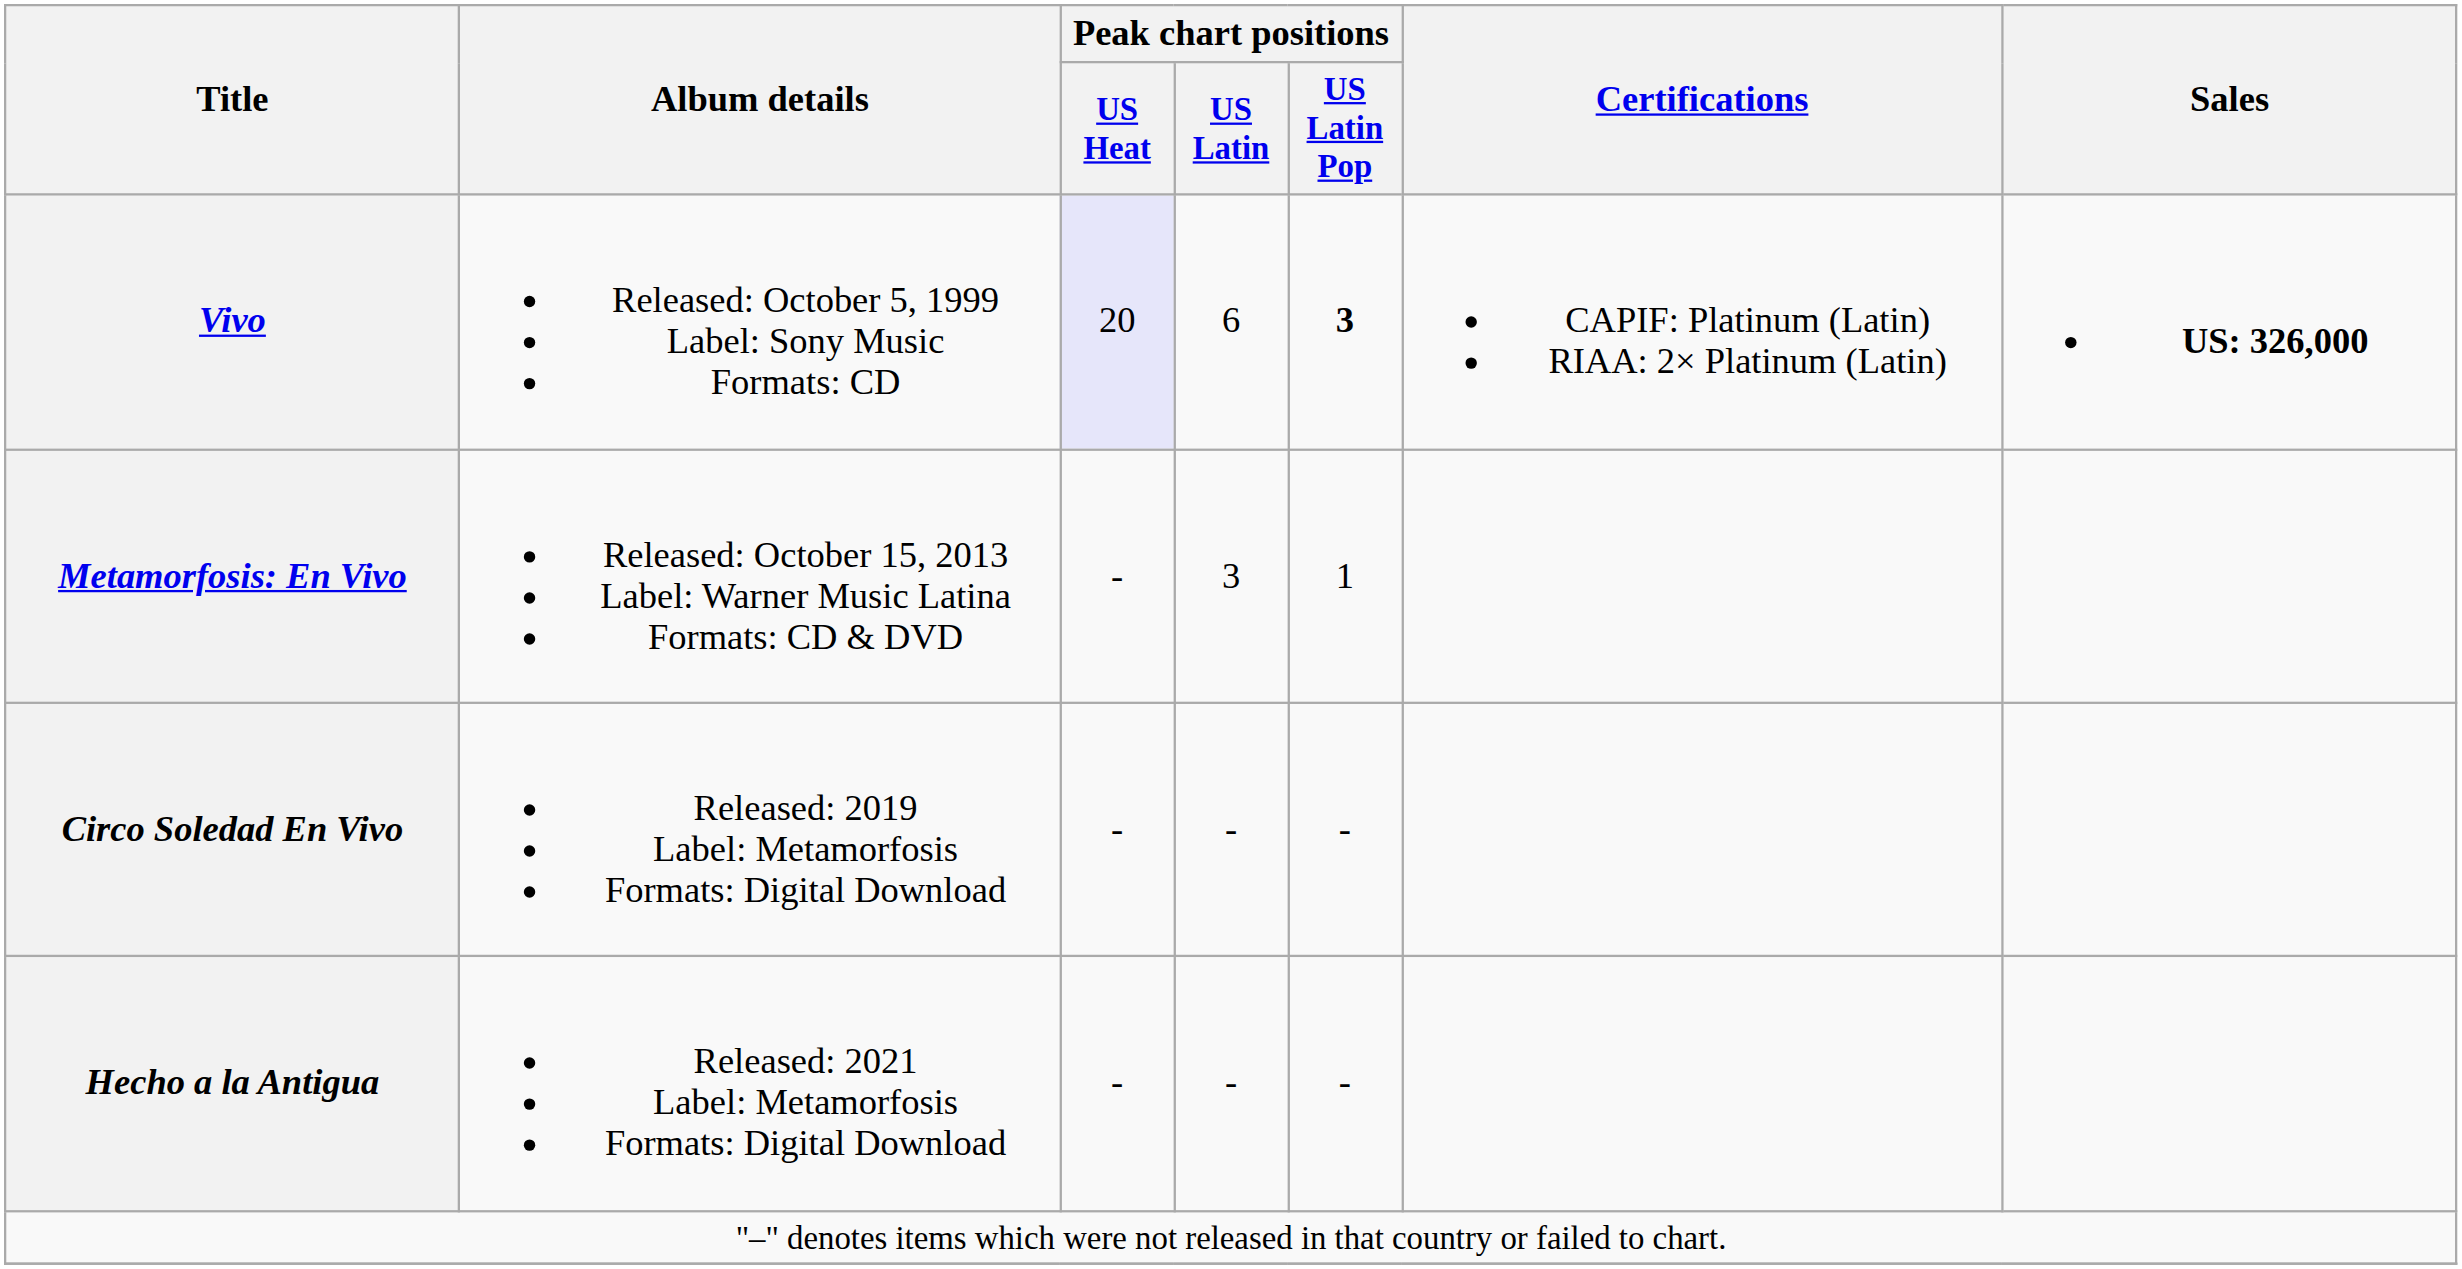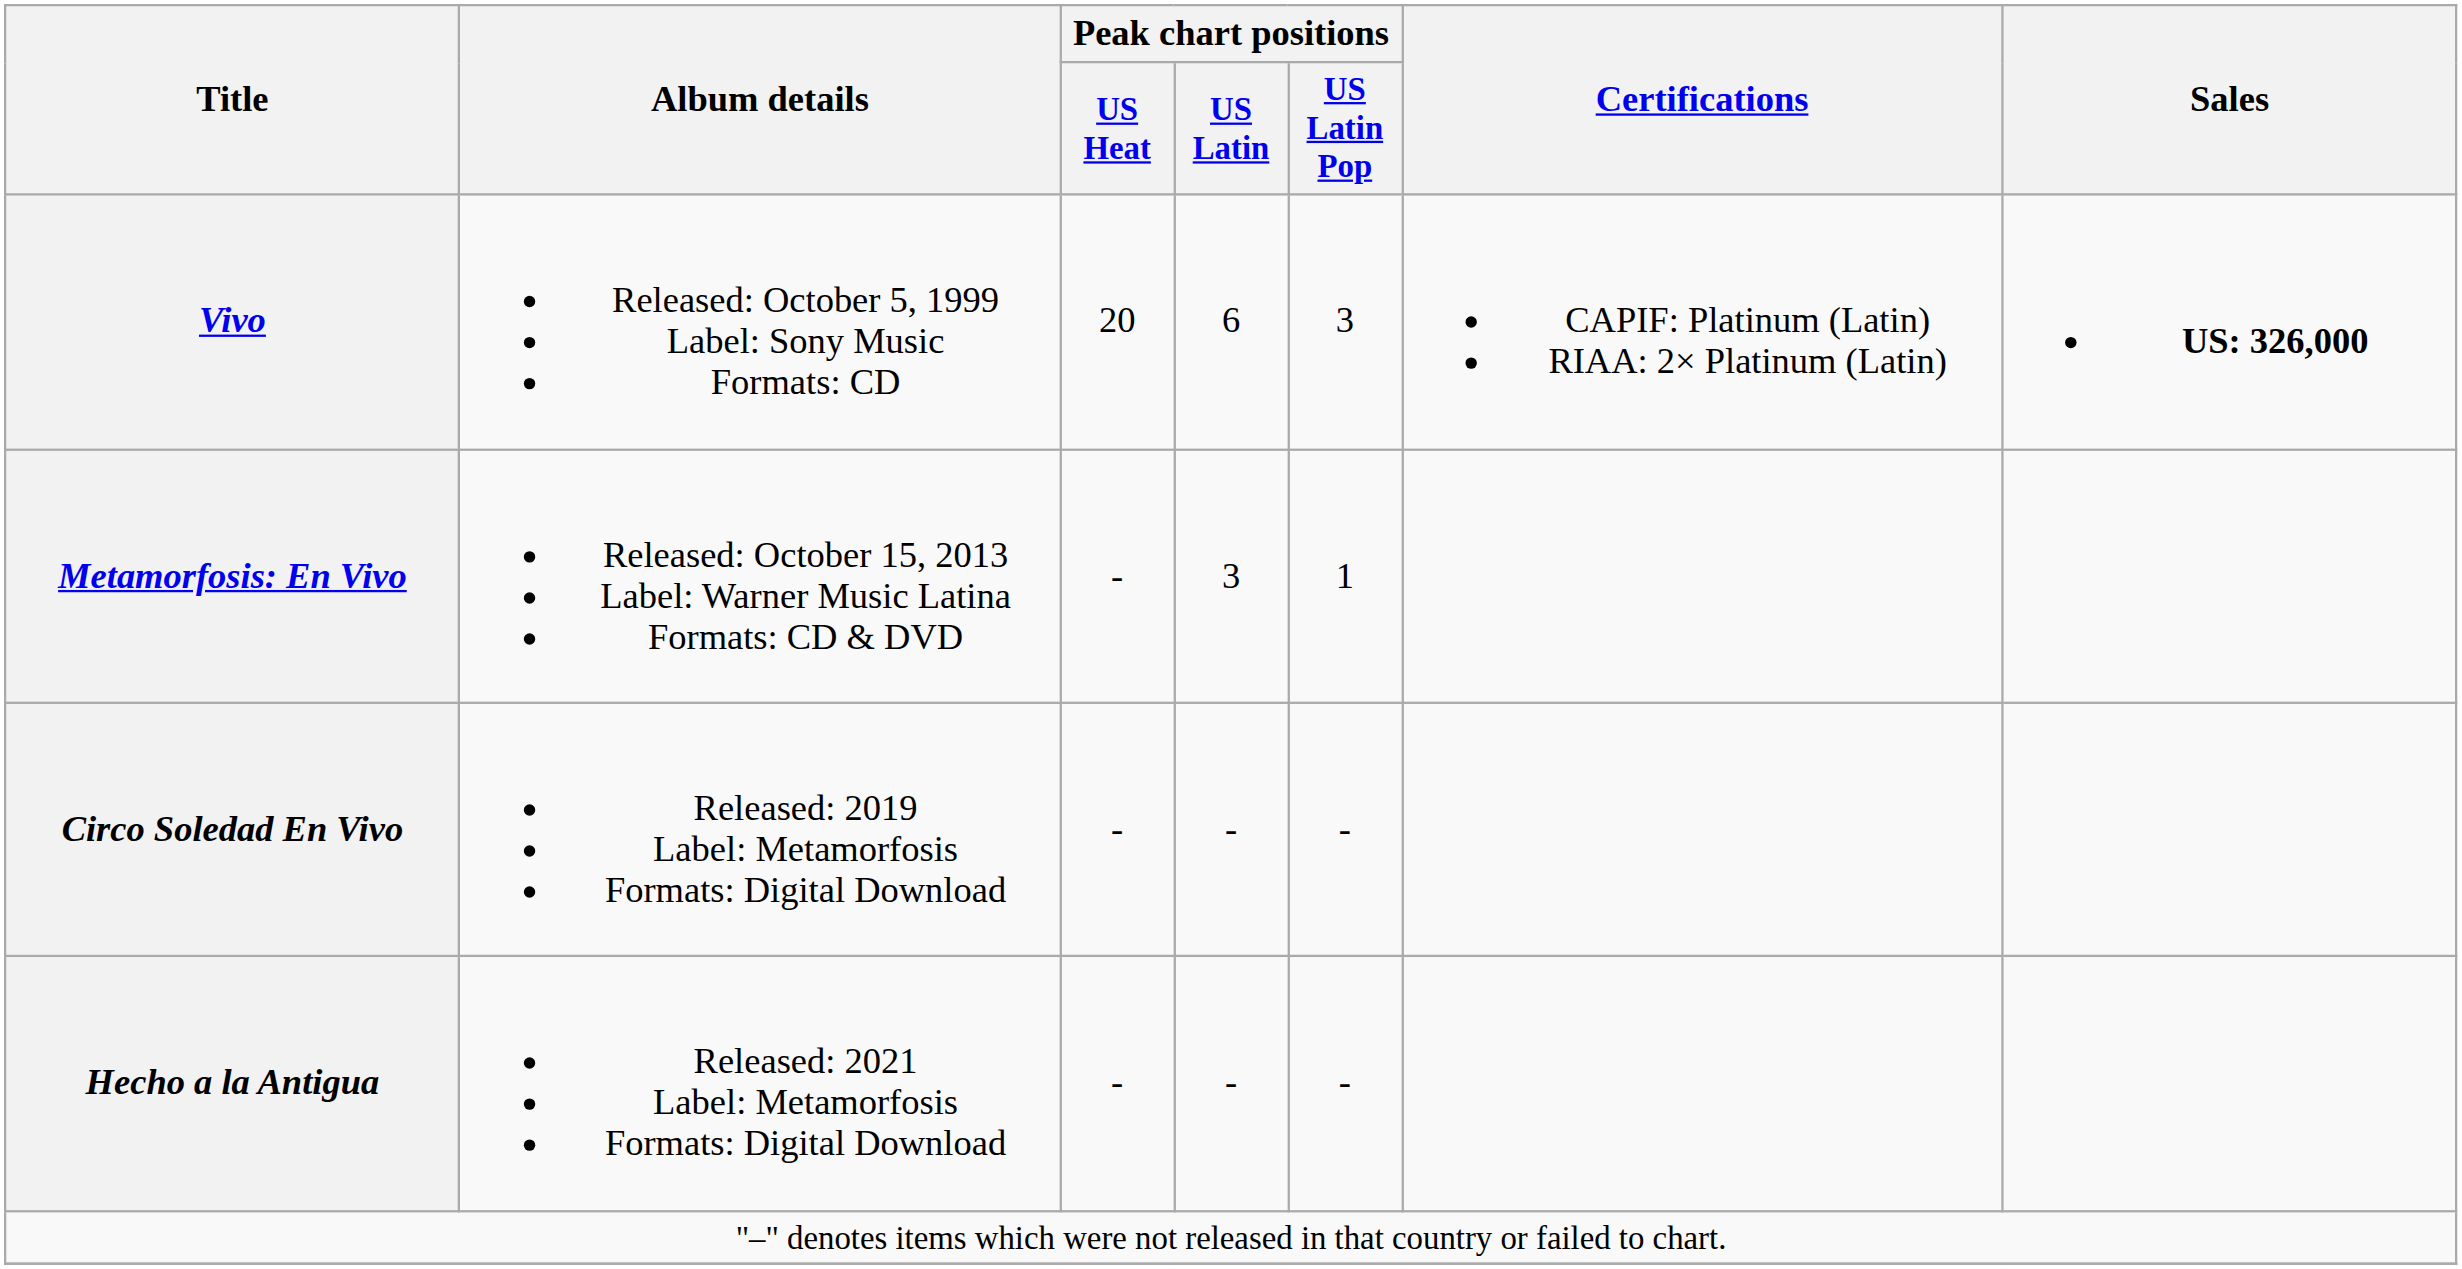(1117, 320) lavender background -> (1117, 320) no background
(1345, 320) bold -> (1345, 320) normal
